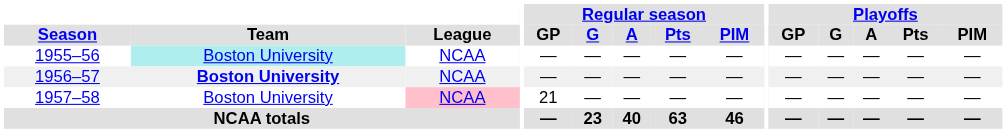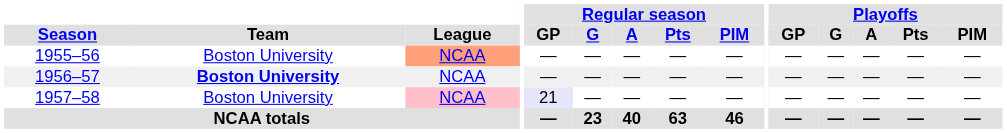(268, 55) paleturquoise background -> (268, 55) no background
(462, 55) no background -> (462, 55) lightsalmon background
(548, 97) no background -> (548, 97) lavender background
